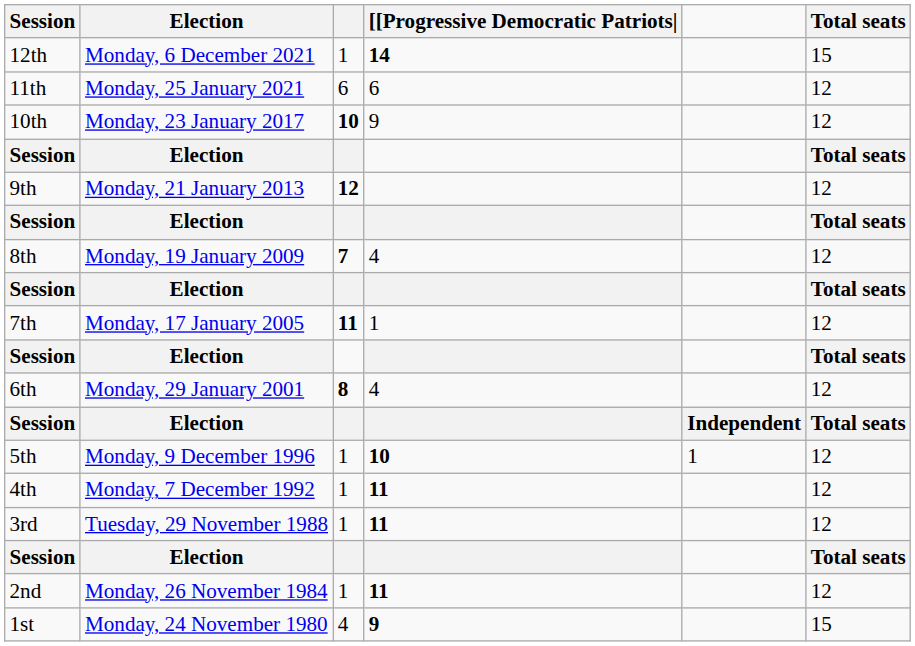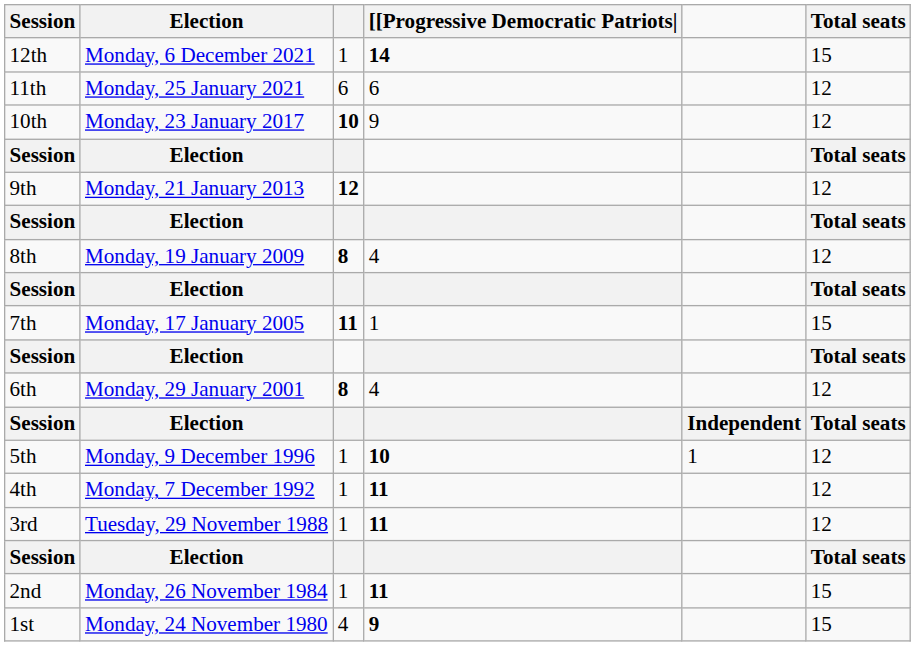(343, 255) 7 -> (343, 255) 8
(821, 322) 12 -> (821, 322) 15
(821, 590) 12 -> (821, 590) 15
